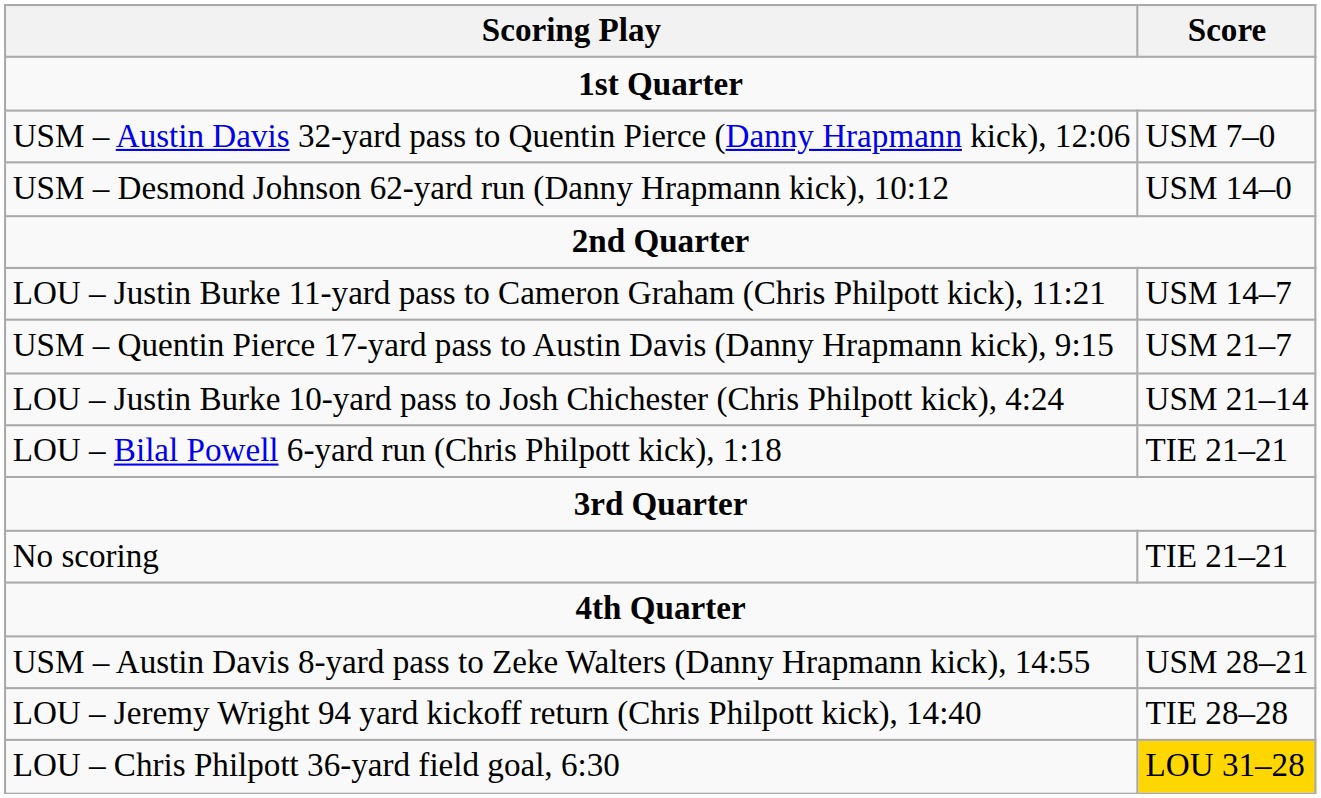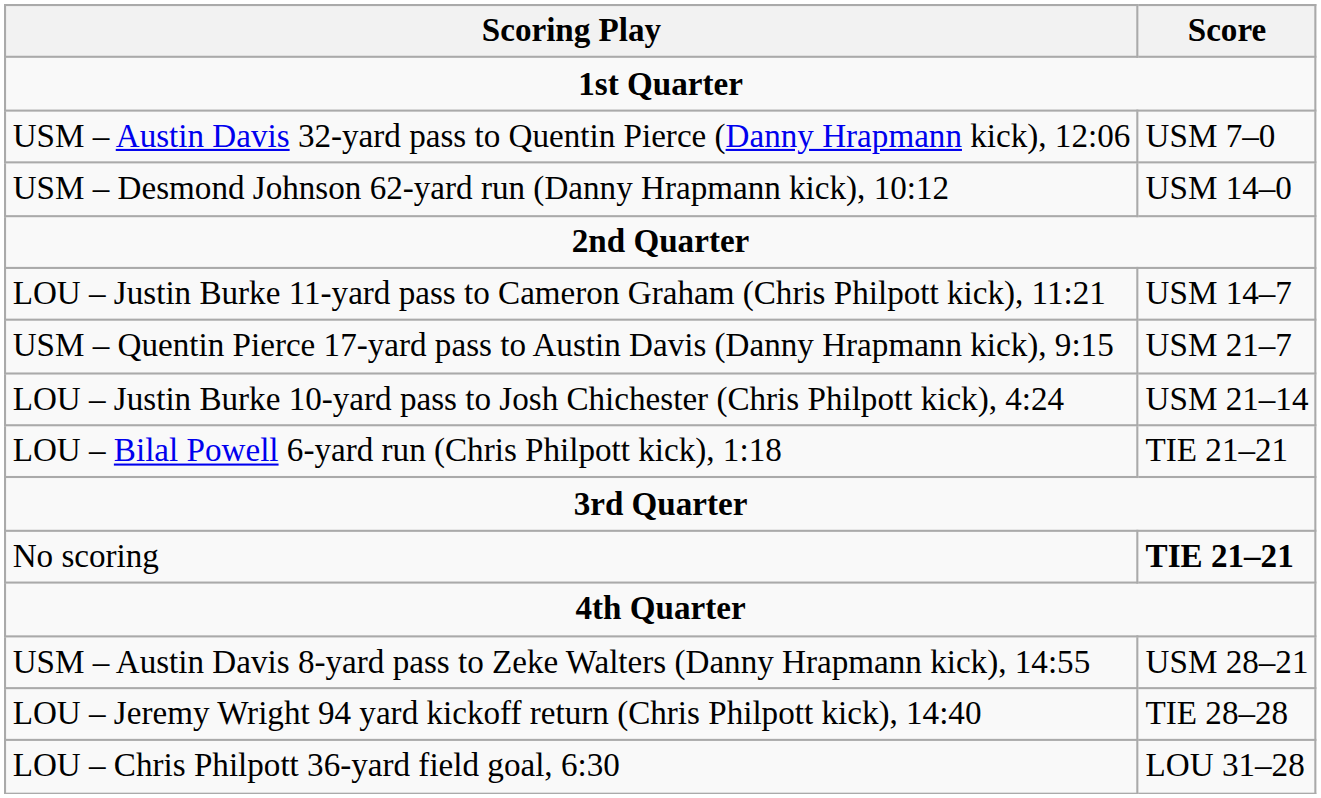(1217, 556) normal -> (1220, 556) bold
(1225, 766) gold background -> (1225, 766) no background
